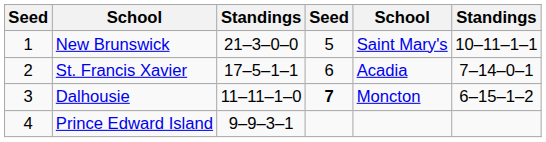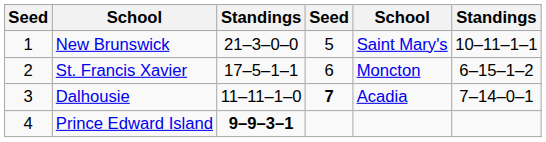(382, 70) Acadia -> (389, 70) Moncton
(496, 70) 7–14–0–1 -> (496, 70) 6–15–1–2
(389, 96) Moncton -> (382, 96) Acadia
(496, 96) 6–15–1–2 -> (496, 96) 7–14–0–1
(261, 123) normal -> (261, 123) bold
